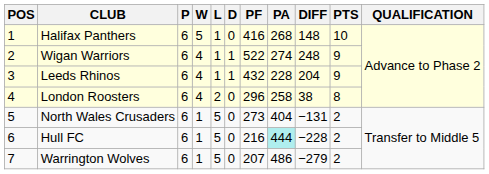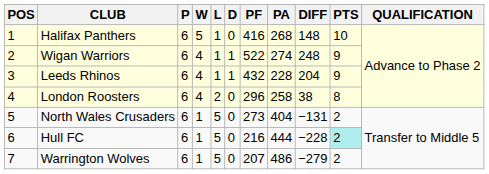(281, 138) paleturquoise background -> (281, 138) no background
(337, 138) no background -> (337, 138) paleturquoise background
